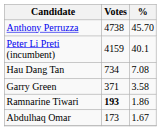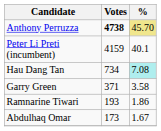(114, 28) normal -> (114, 28) bold
(143, 28) no background -> (143, 28) khaki background
(140, 70) no background -> (140, 70) paleturquoise background
(112, 102) bold -> (112, 102) normal
